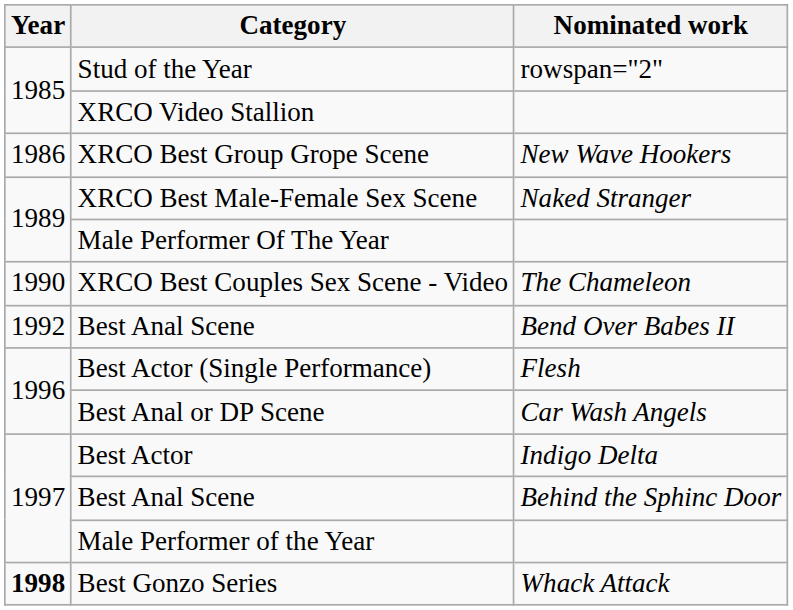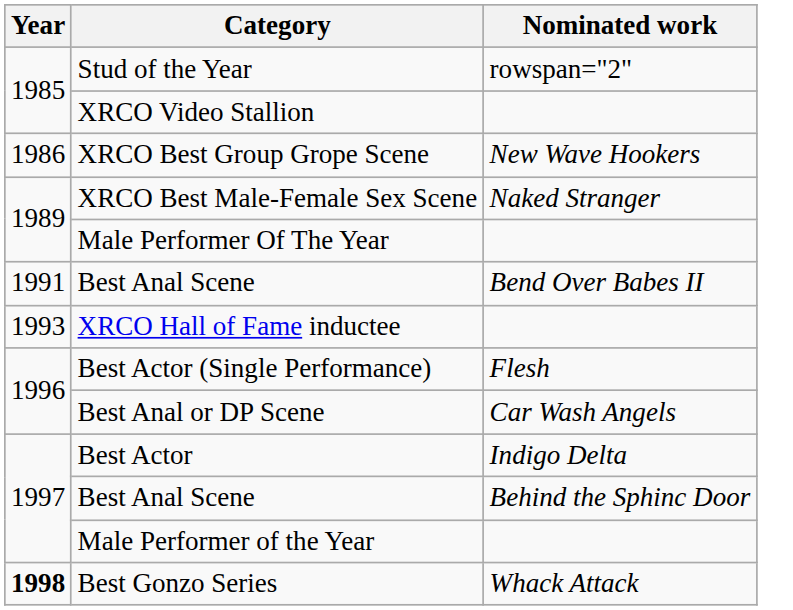- row: (293, 283)
(38, 326) 1992 -> (38, 283) 1991
+ row: (239, 326)
